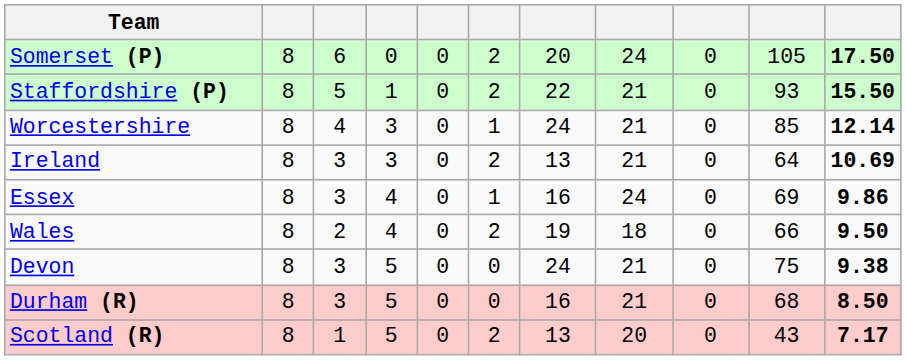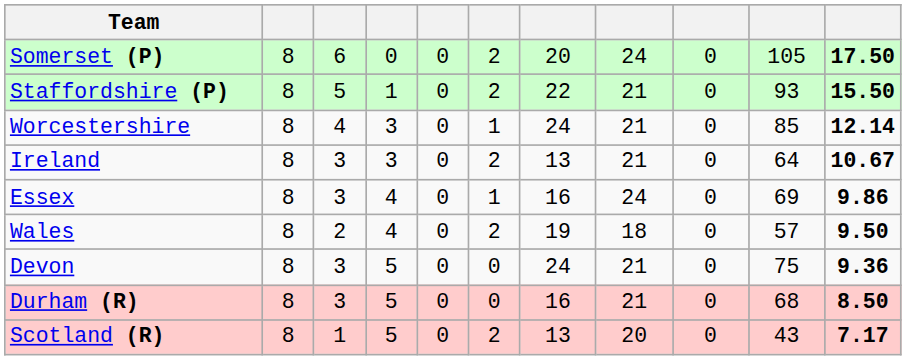(863, 162) 10.69 -> (863, 162) 10.67
(787, 232) 66 -> (787, 232) 57
(863, 267) 9.38 -> (863, 267) 9.36
